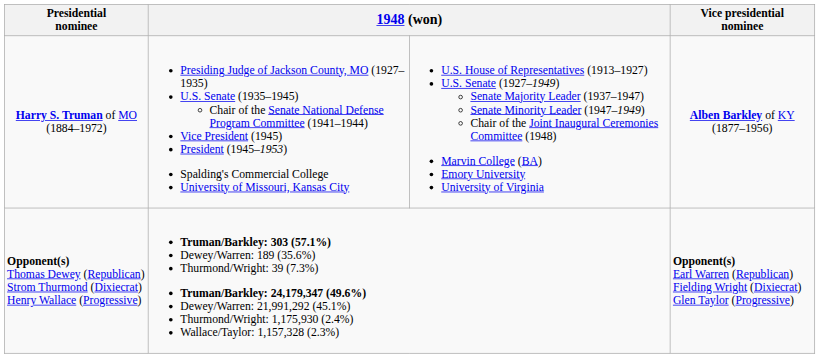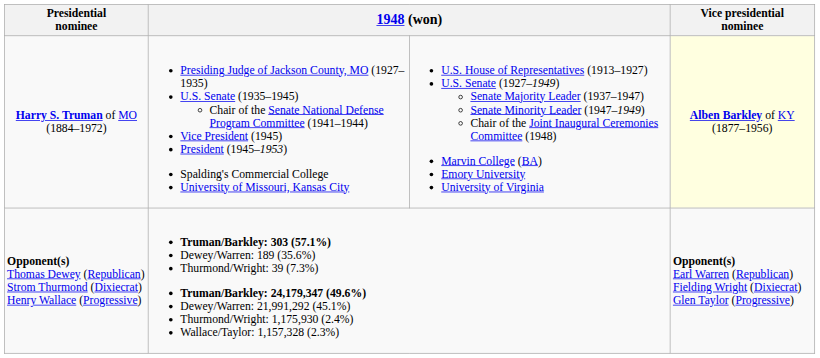(742, 122) no background -> (742, 122) lightyellow background
